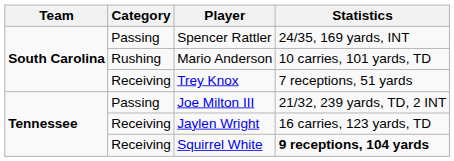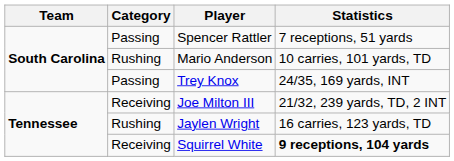(344, 37) 24/35, 169 yards, INT -> (346, 37) 7 receptions, 51 yards
(141, 80) Receiving -> (135, 80) Passing
(346, 80) 7 receptions, 51 yards -> (344, 80) 24/35, 169 yards, INT
(135, 102) Passing -> (141, 102) Receiving
(141, 123) Receiving -> (136, 123) Rushing
